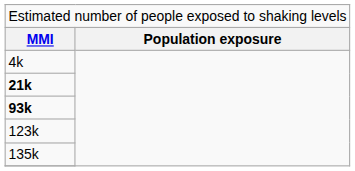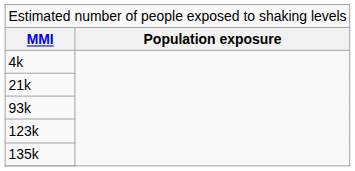(20, 85) bold -> (20, 85) normal
(20, 108) bold -> (20, 108) normal
